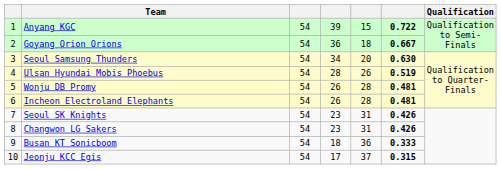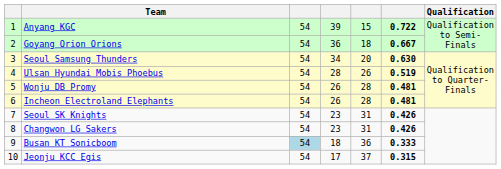(305, 143) no background -> (305, 143) lightblue background
